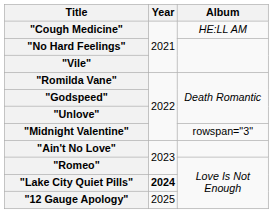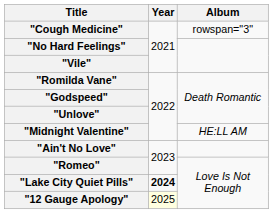(223, 30) HE:LL AM -> (223, 30) rowspan="3"
(223, 132) rowspan="3" -> (223, 132) HE:LL AM
(163, 200) no background -> (163, 200) lightyellow background
